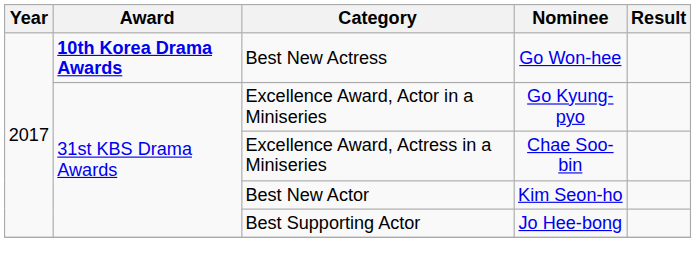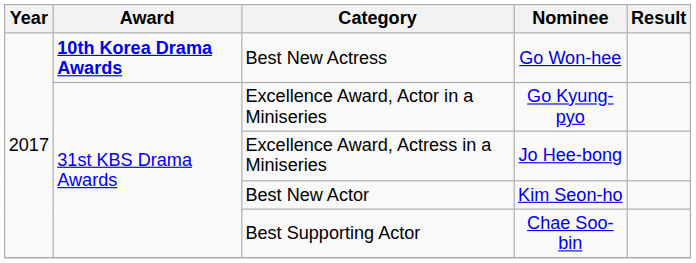(570, 155) Chae Soo-bin -> (570, 155) Jo Hee-bong
(570, 223) Jo Hee-bong -> (570, 233) Chae Soo-bin
